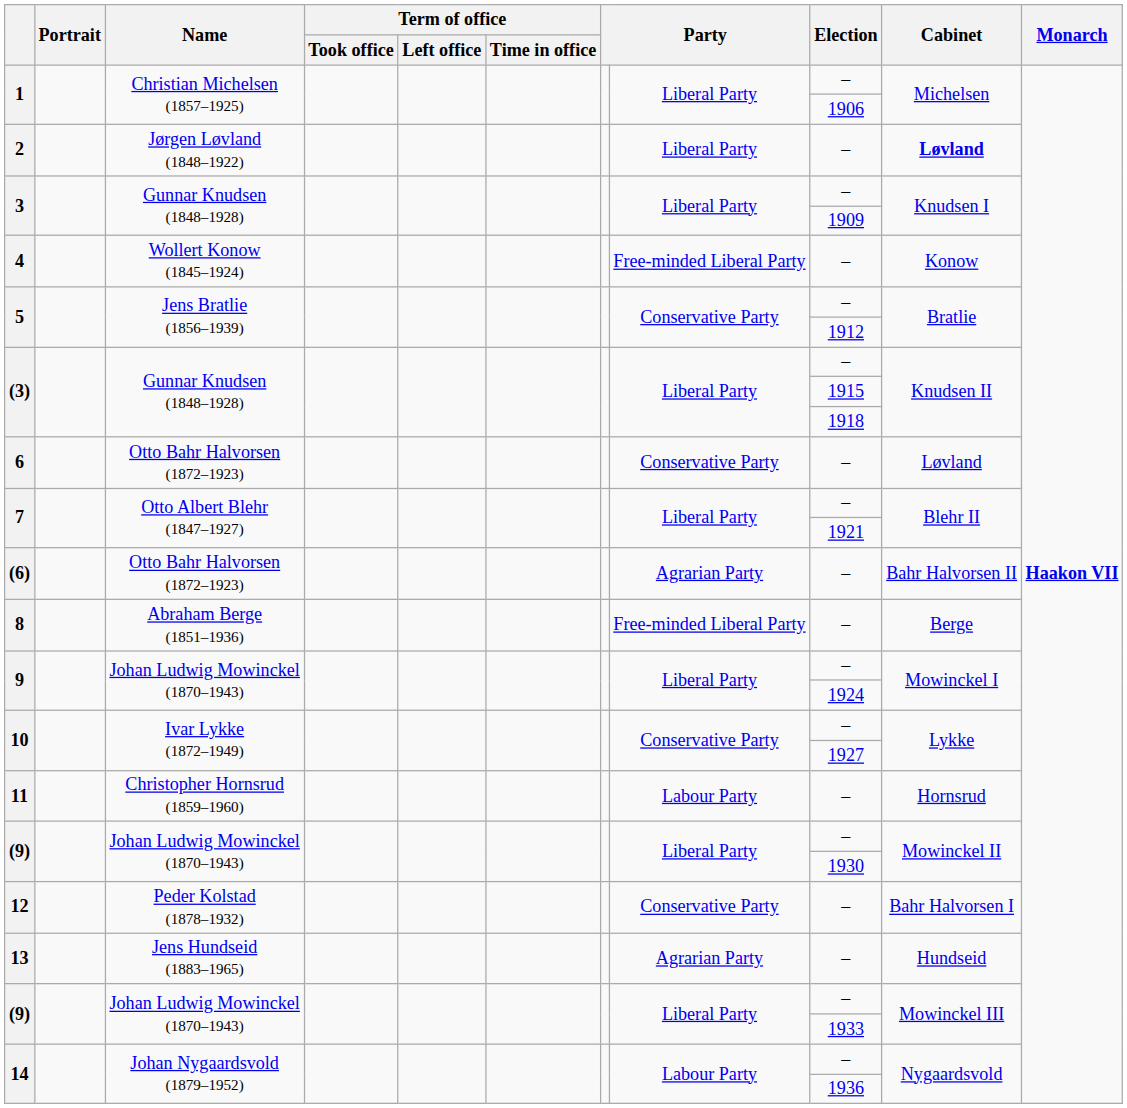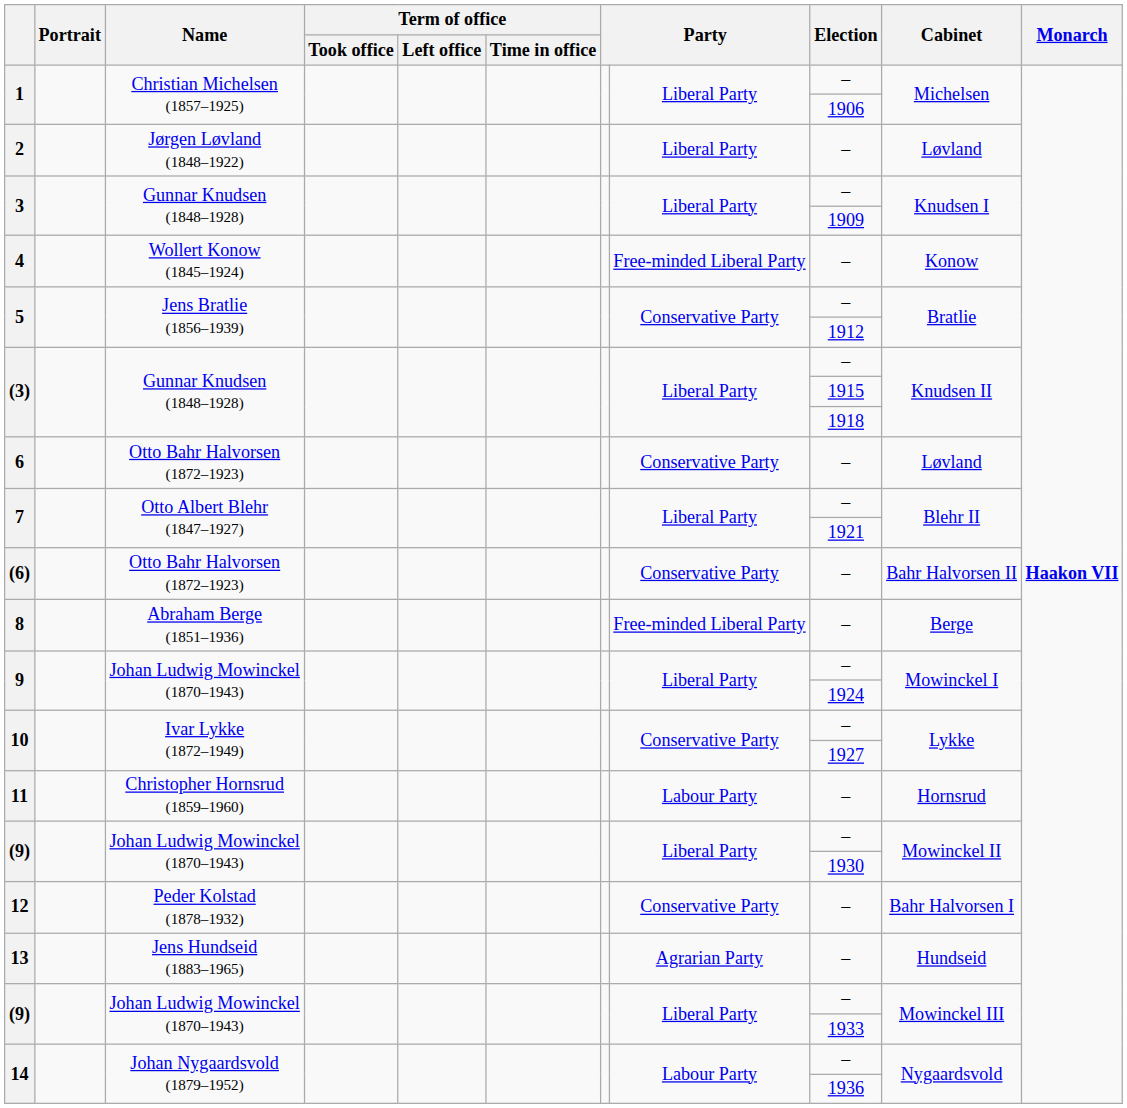(952, 150) bold -> (952, 150) normal
(709, 573) Agrarian Party -> (709, 573) Conservative Party
